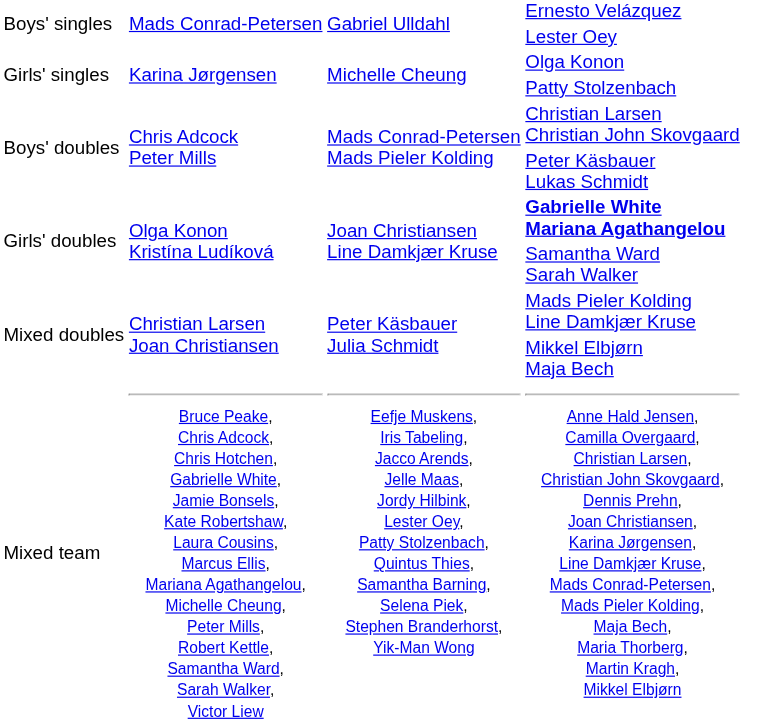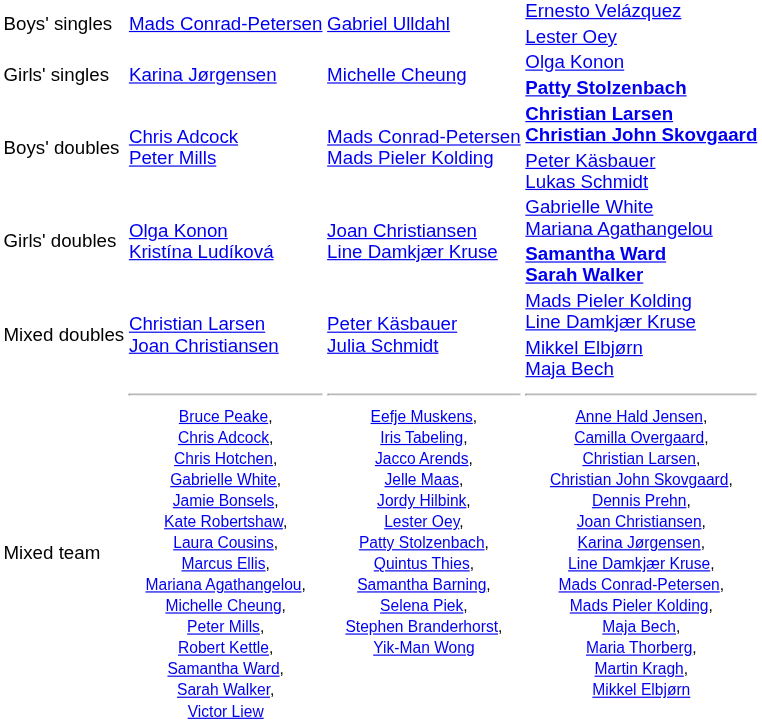(601, 88) normal -> (606, 88) bold
(633, 124) normal -> (641, 124) bold
(625, 218) bold -> (619, 218) normal
(593, 264) normal -> (596, 264) bold
